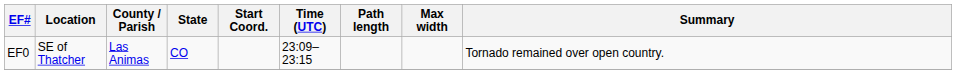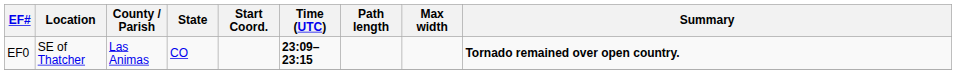(300, 53) normal -> (301, 53) bold
(565, 53) normal -> (573, 53) bold
